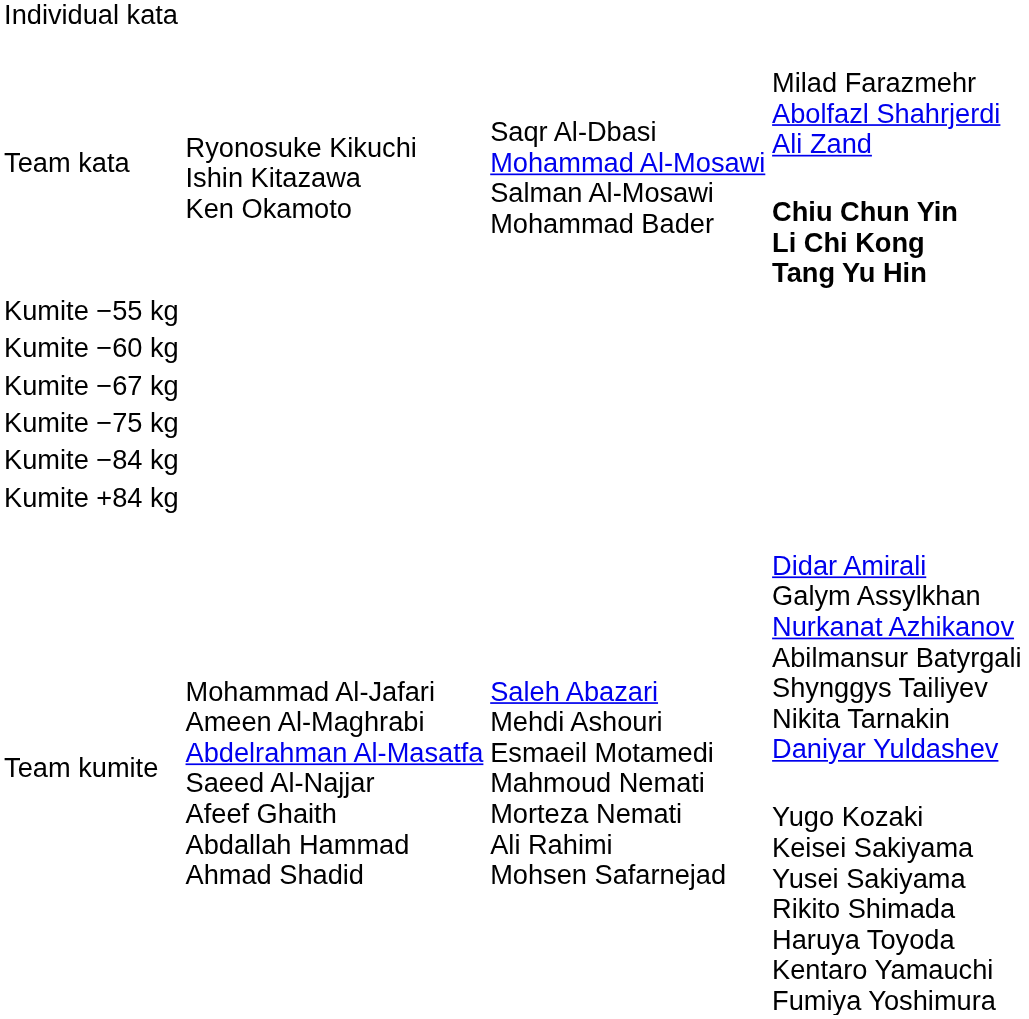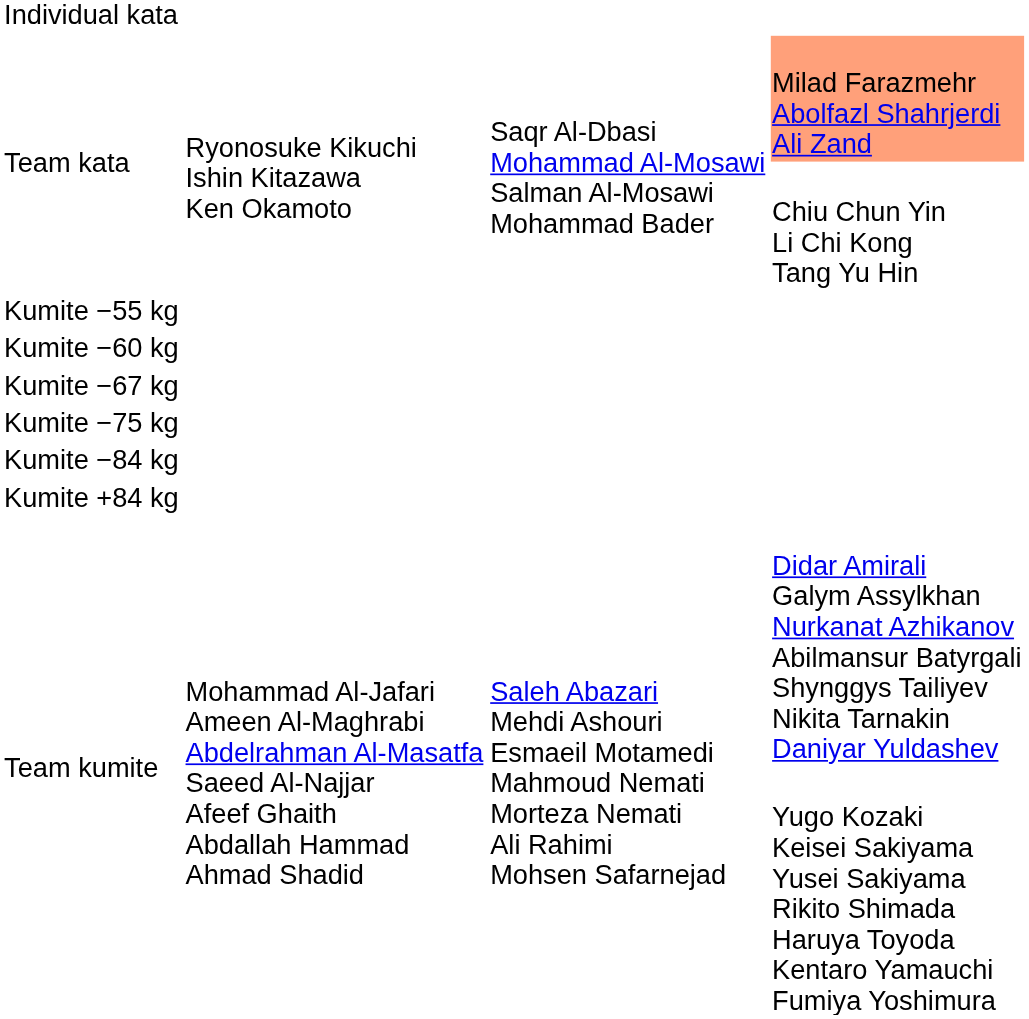(886, 113) no background -> (886, 113) lightsalmon background
(865, 242) bold -> (859, 242) normal
